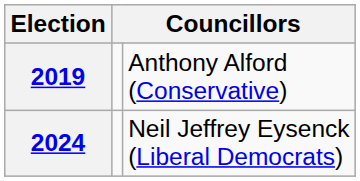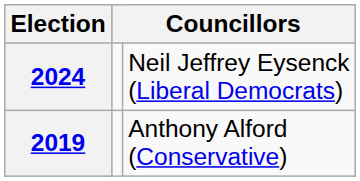rows swapped: (58, 76) <-> (58, 142)
